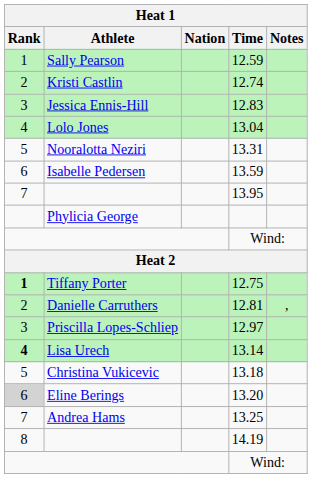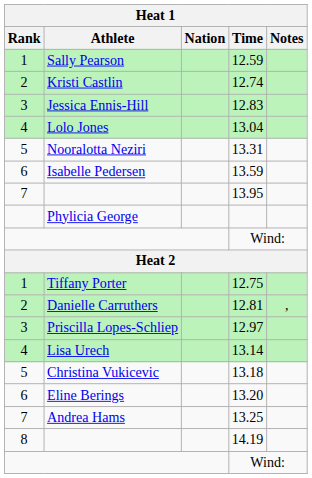(24, 283) bold -> (24, 283) normal
(24, 350) bold -> (24, 350) normal
(24, 395) lightgrey background -> (24, 395) no background
